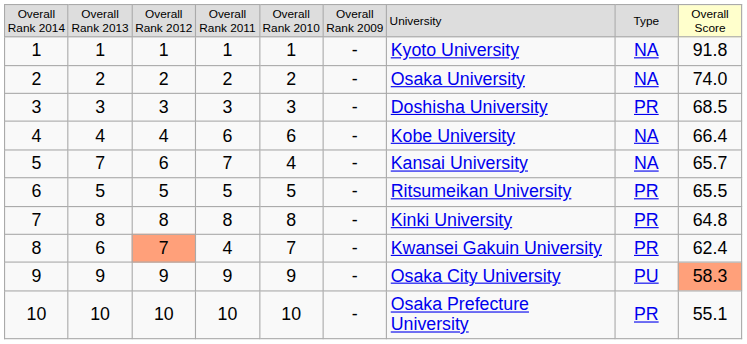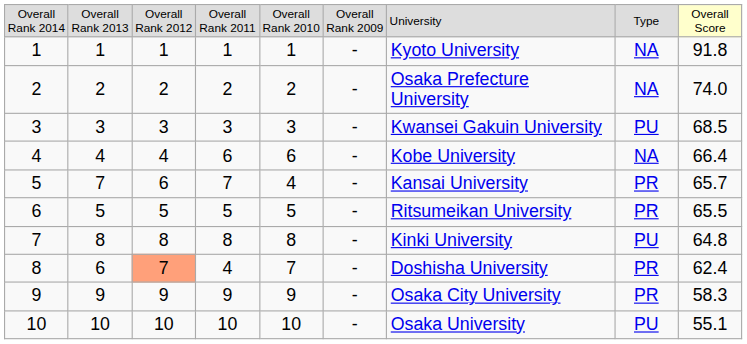(458, 79) Osaka University -> (460, 89) Osaka Prefecture University
(469, 107) Doshisha University -> (496, 127) Kwansei Gakuin University
(646, 107) PR -> (646, 127) PU
(646, 163) NA -> (646, 183) PR
(646, 220) PR -> (646, 240) PU
(496, 248) Kwansei Gakuin University -> (469, 268) Doshisha University
(646, 276) PU -> (646, 296) PR
(710, 276) lightsalmon background -> (710, 296) no background
(460, 314) Osaka Prefecture University -> (458, 324) Osaka University
(646, 314) PR -> (646, 324) PU
